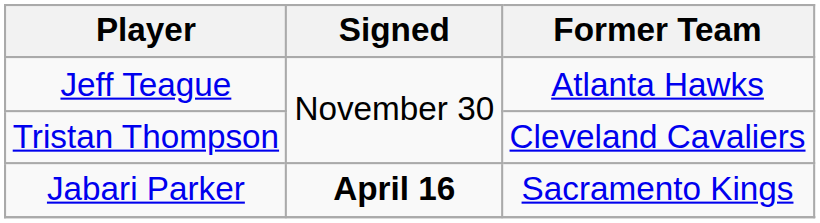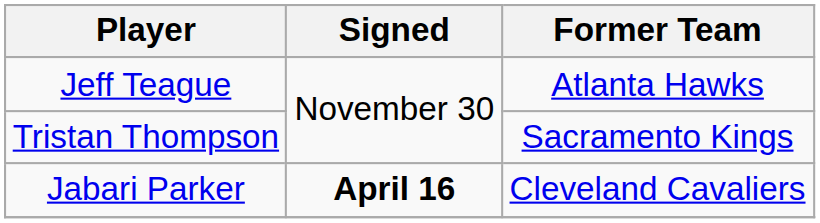(658, 136) Cleveland Cavaliers -> (658, 136) Sacramento Kings
(658, 189) Sacramento Kings -> (658, 189) Cleveland Cavaliers
